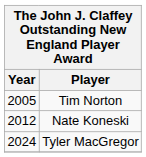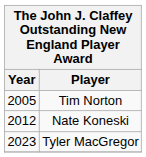(22, 141) 2024 -> (22, 141) 2023
